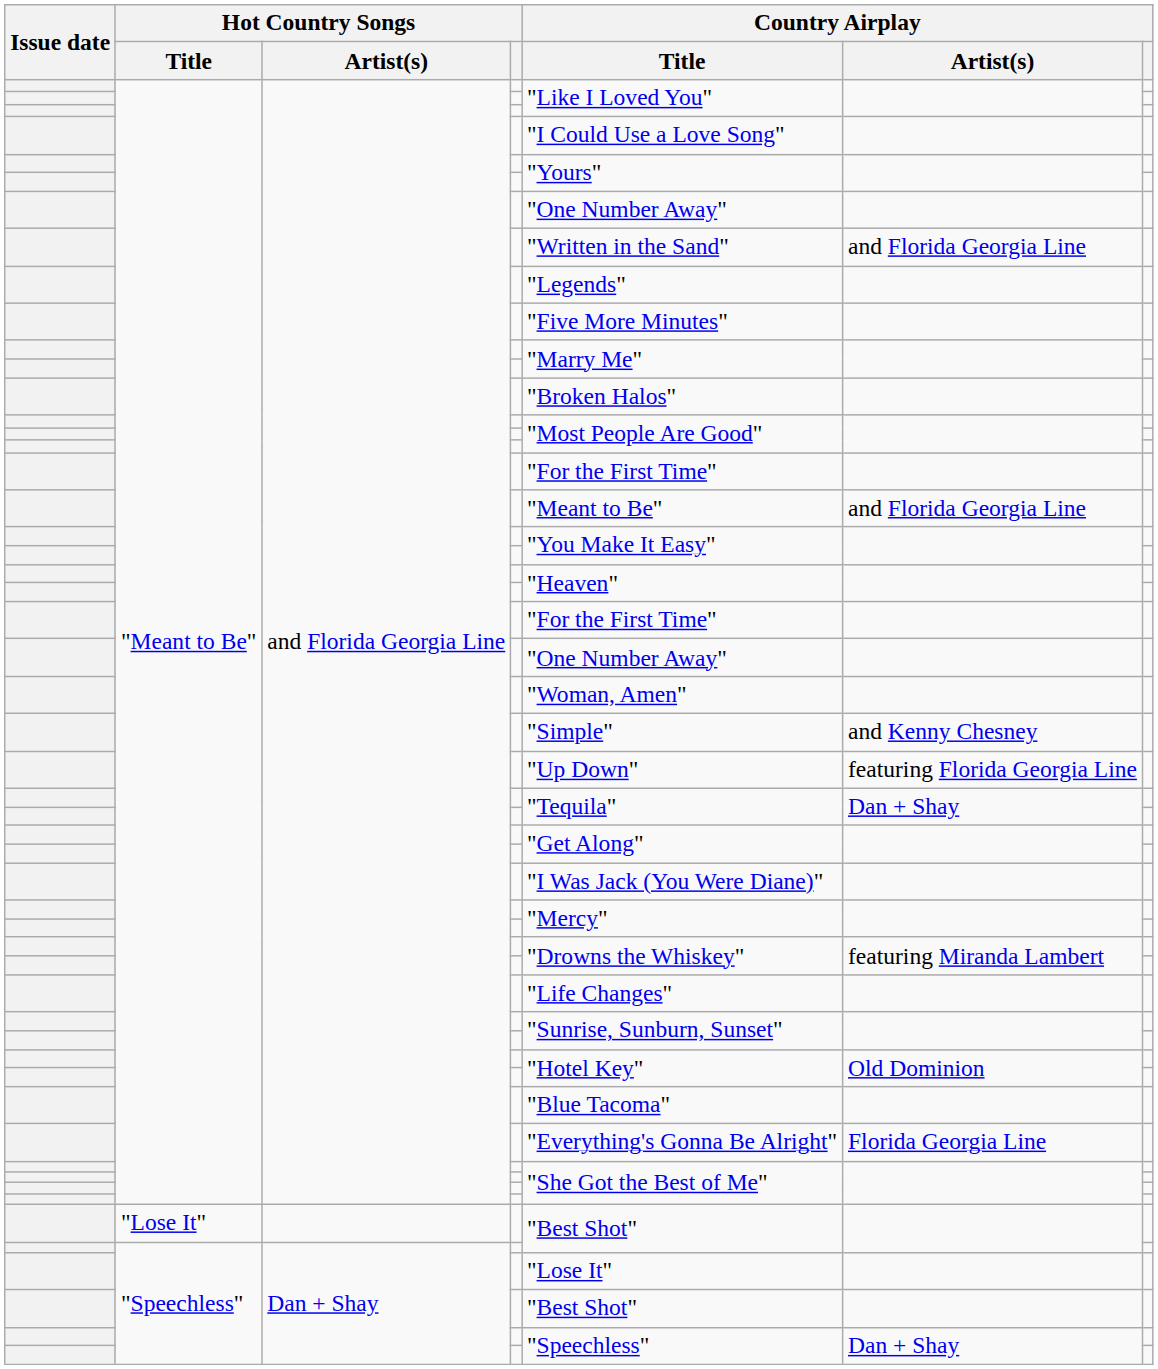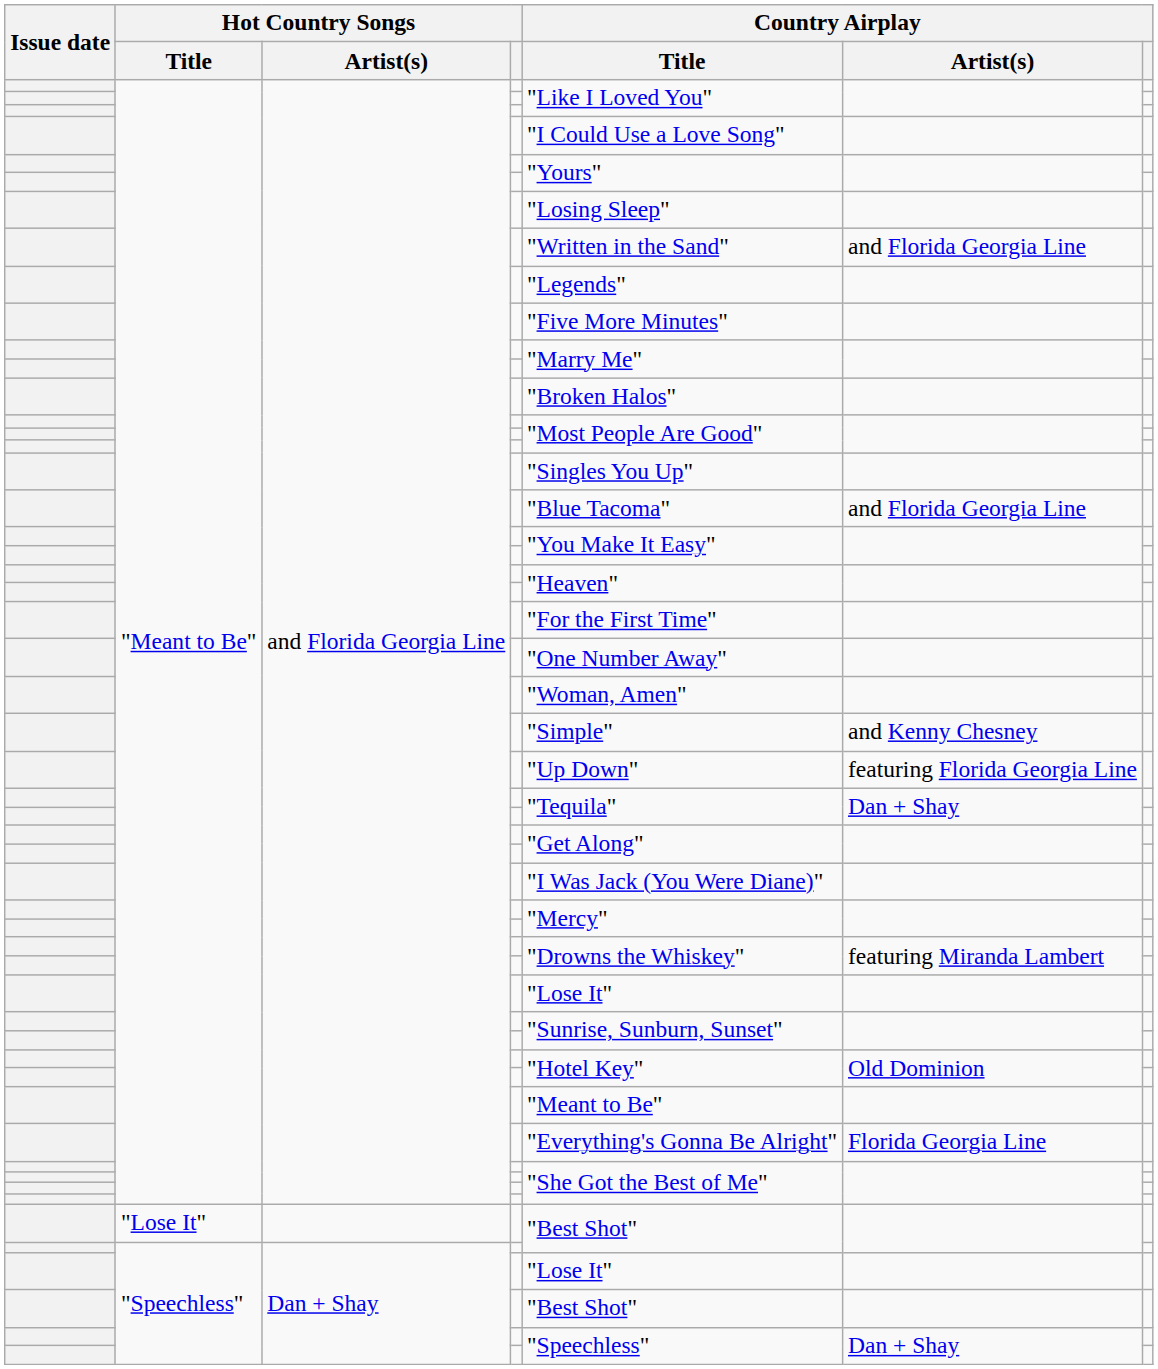(627, 209) "One Number Away" -> (598, 209) "Losing Sleep"
(622, 470) "For the First Time" -> (610, 470) "Singles You Up"
(595, 508) "Meant to Be" -> (599, 508) "Blue Tacoma"
(600, 992) "Life Changes" -> (570, 992) "Lose It"
(599, 1104) "Blue Tacoma" -> (595, 1104) "Meant to Be"
